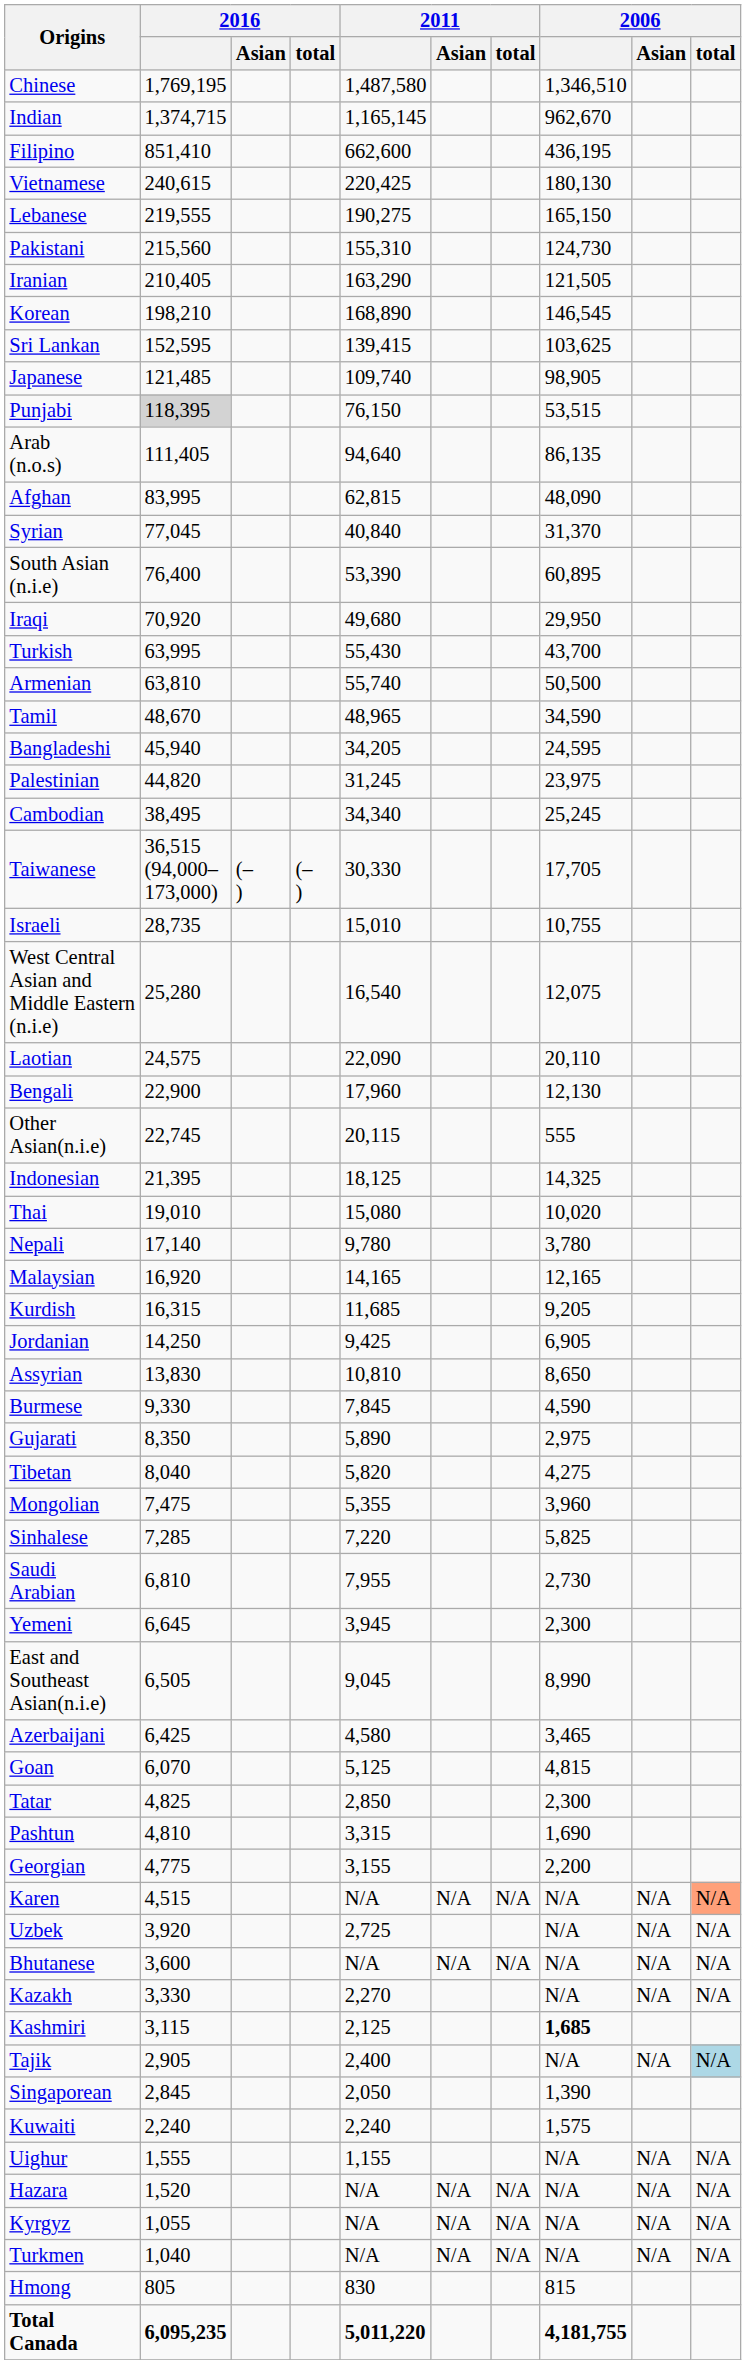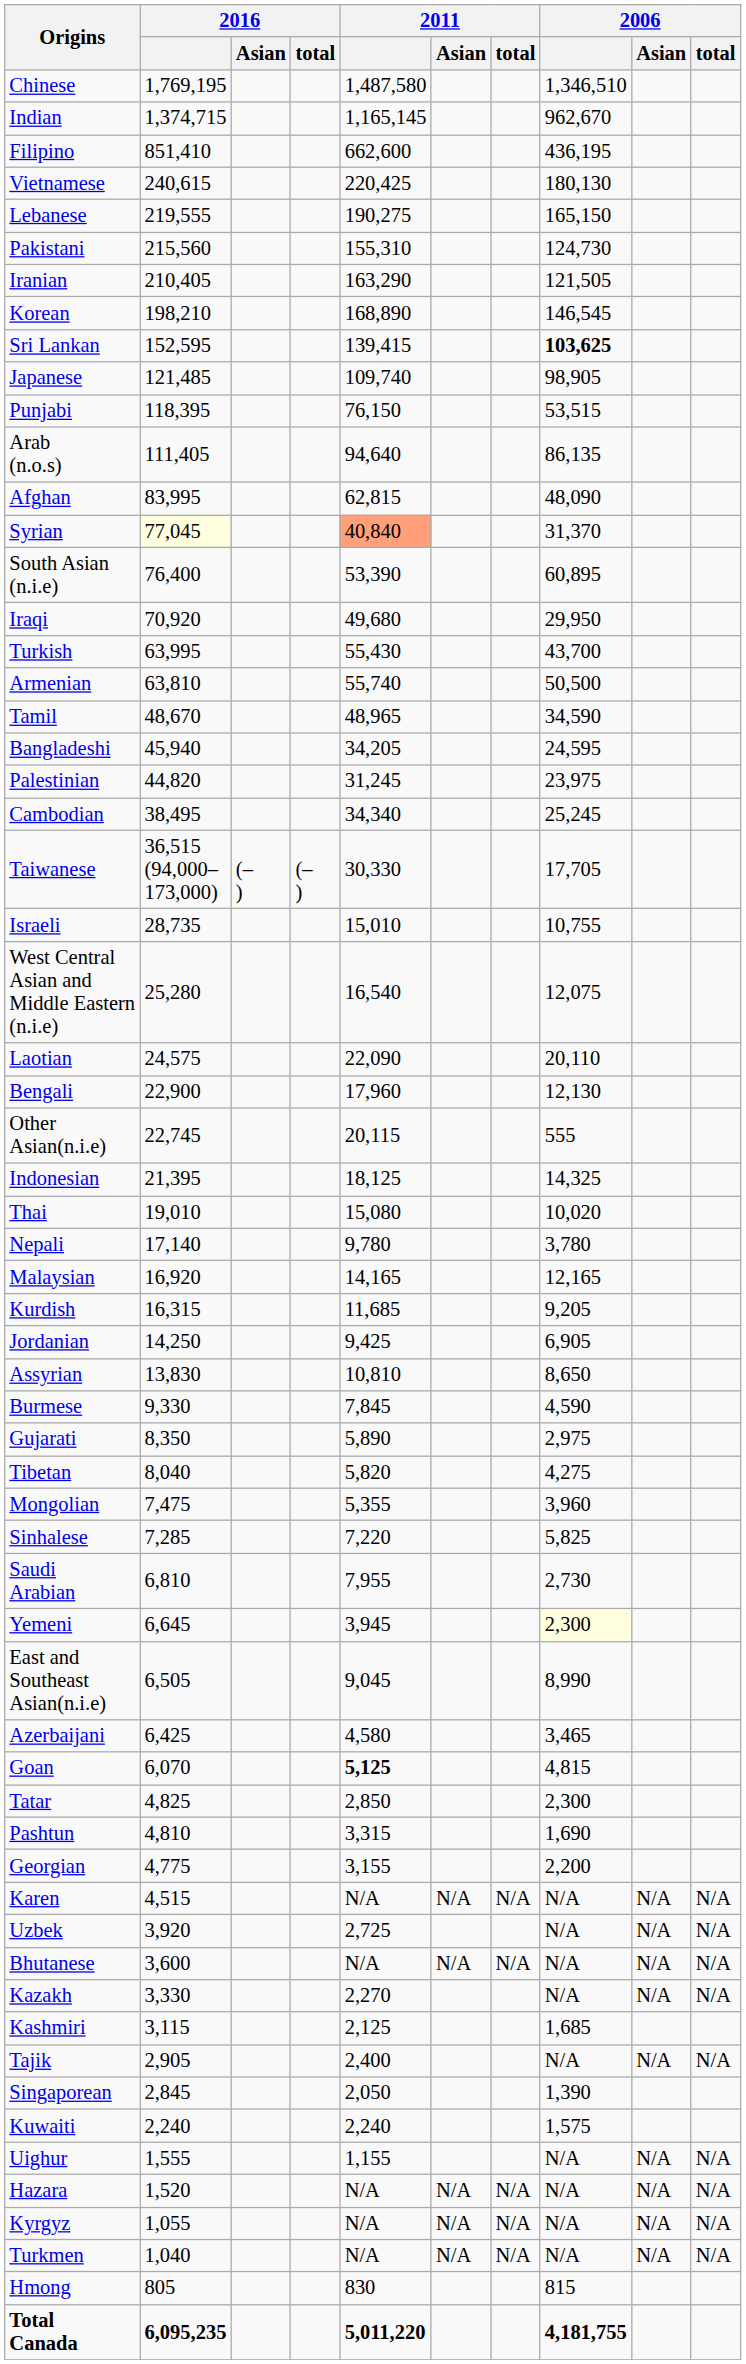(578, 345) normal -> (578, 345) bold
(177, 410) lightgrey background -> (177, 410) no background
(173, 530) no background -> (173, 530) lightyellow background
(373, 530) no background -> (373, 530) lightsalmon background
(568, 1624) no background -> (568, 1624) lightyellow background
(368, 1768) normal -> (368, 1768) bold
(713, 1898) lightsalmon background -> (713, 1898) no background
(568, 2028) bold -> (568, 2028) normal
(713, 2060) lightblue background -> (713, 2060) no background
